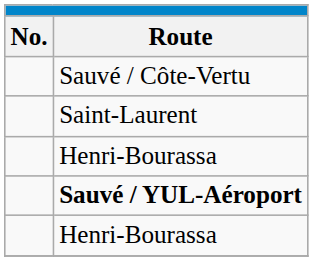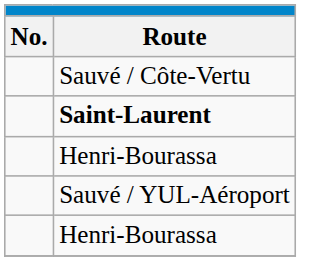(128, 115) normal -> (135, 115) bold
(181, 195) bold -> (174, 195) normal
